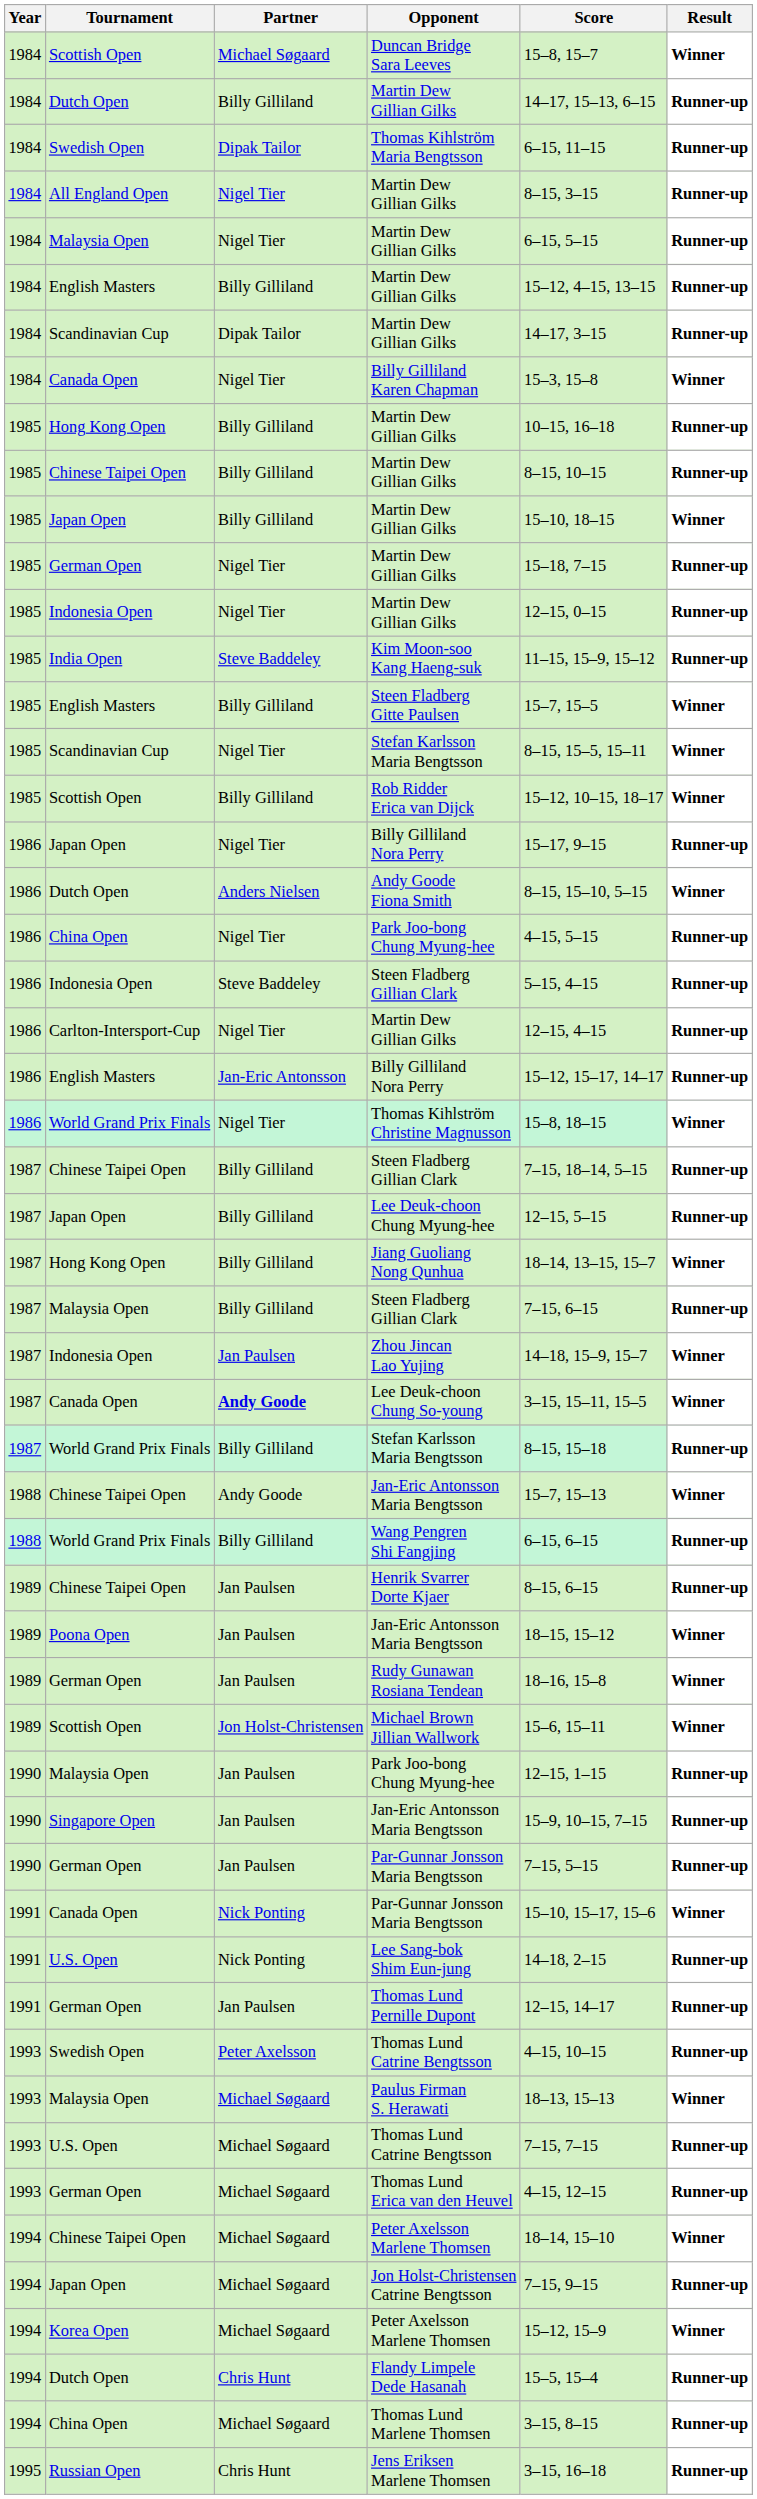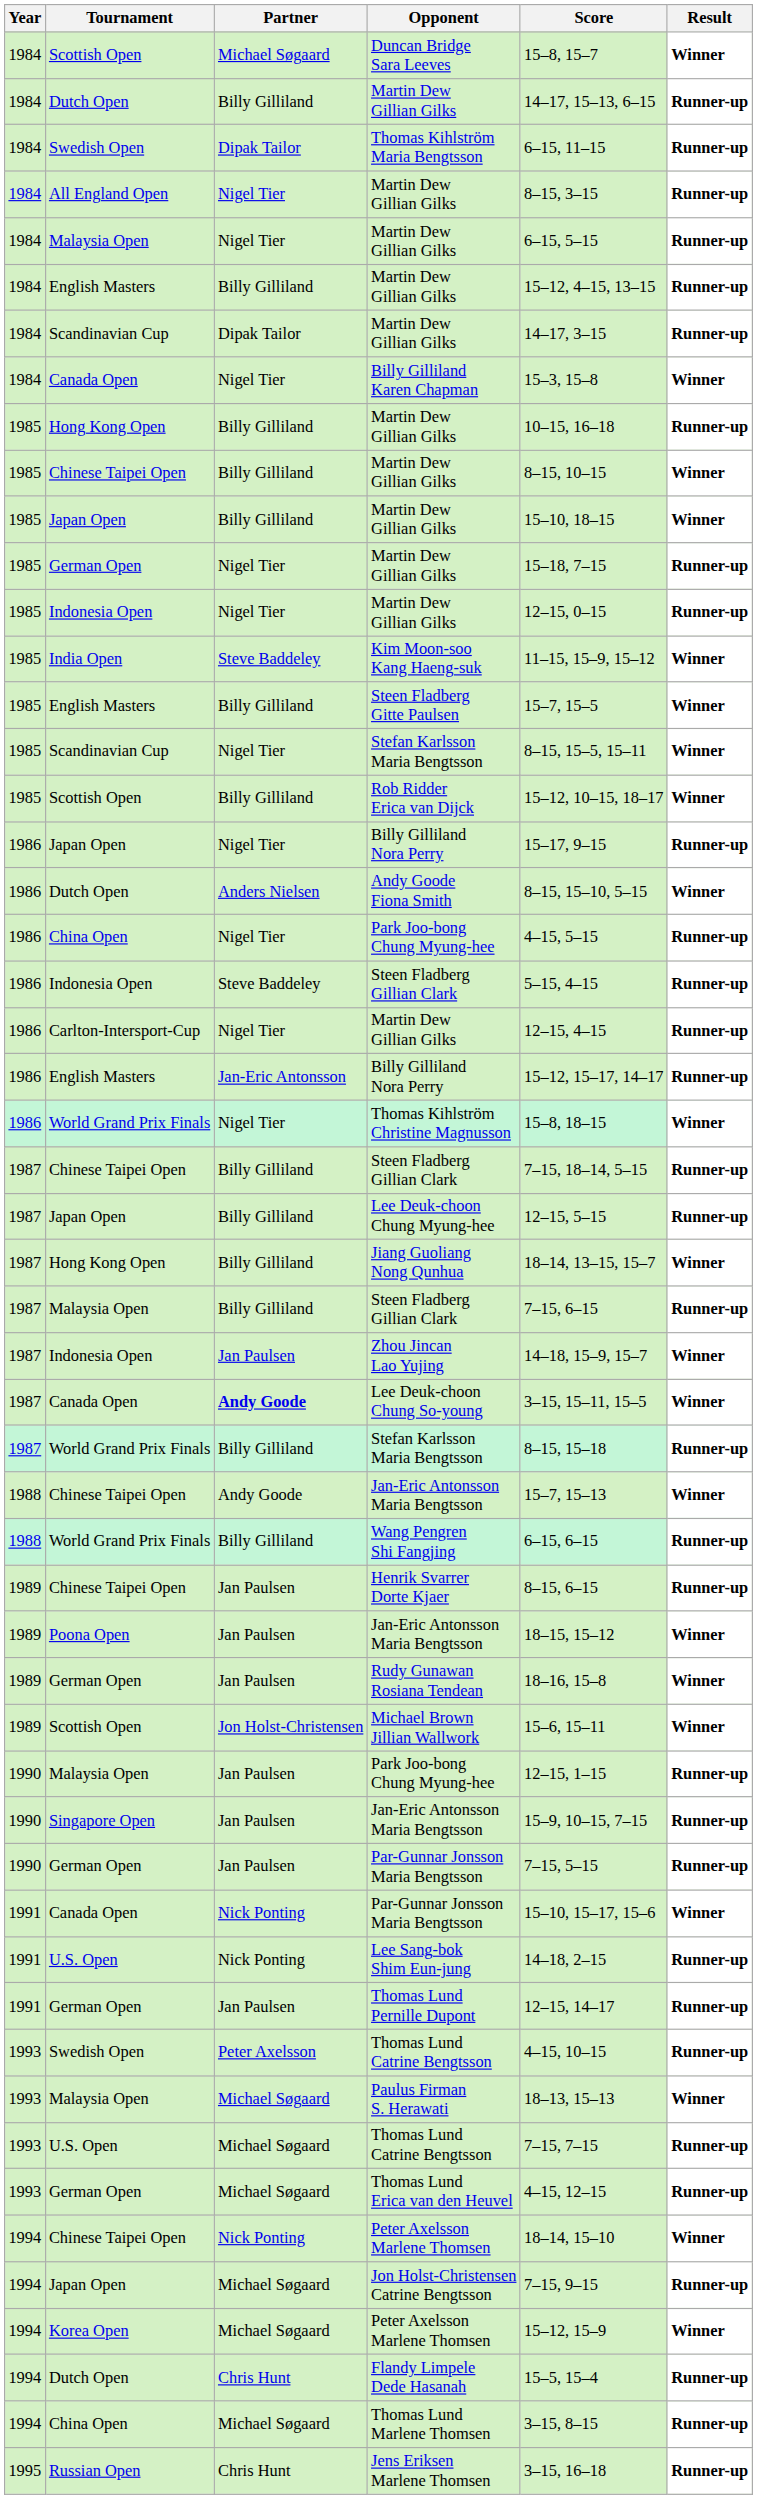(710, 473) Runner-up -> (698, 473) Winner
(710, 659) Runner-up -> (698, 659) Winner
(274, 2238) Michael Søgaard -> (262, 2238) Nick Ponting
